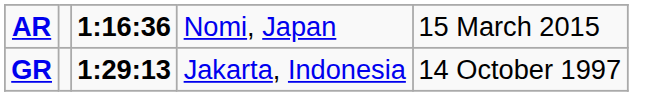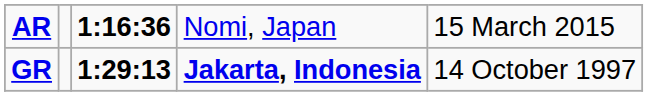(295, 70) normal -> (302, 70) bold
